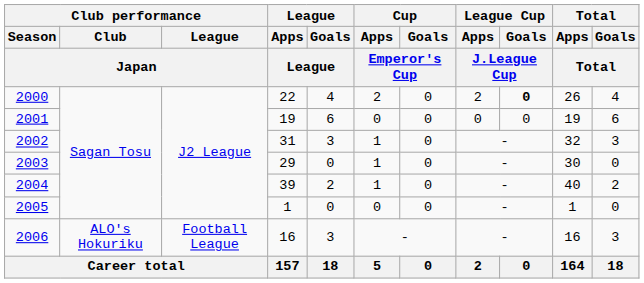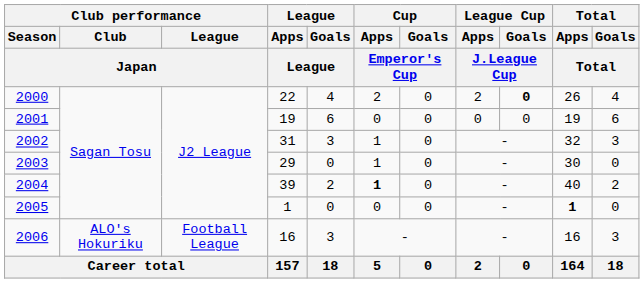(377, 185) normal -> (377, 185) bold
(572, 207) normal -> (572, 207) bold
